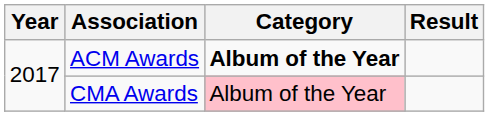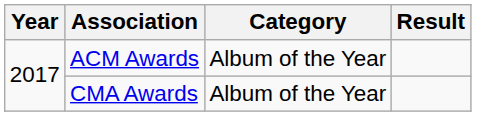(304, 57) bold -> (298, 57) normal
(298, 93) pink background -> (298, 93) no background
